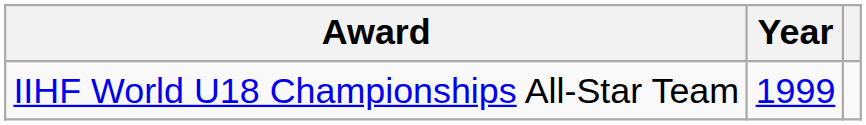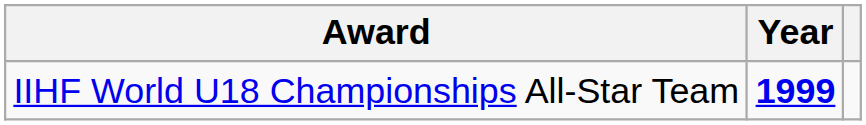(795, 89) normal -> (795, 89) bold
